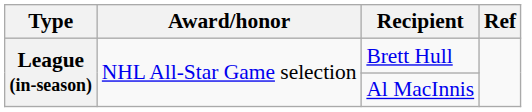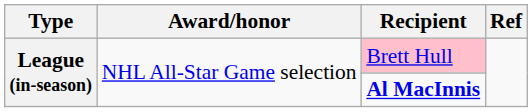(410, 55) no background -> (410, 55) pink background
(420, 89) normal -> (423, 89) bold
